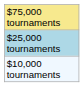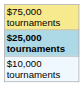(33, 43) normal -> (36, 43) bold
